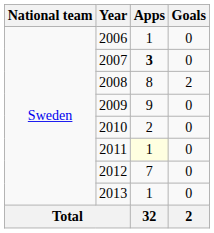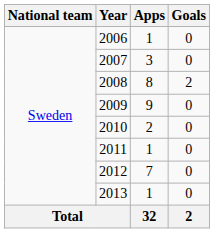(149, 60) bold -> (149, 60) normal
(149, 149) lightyellow background -> (149, 149) no background
